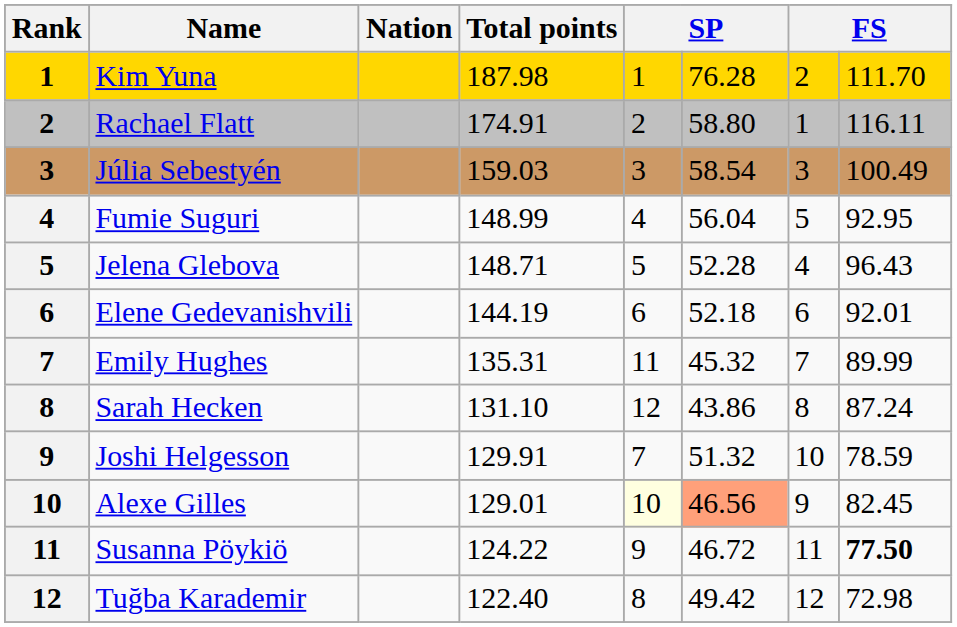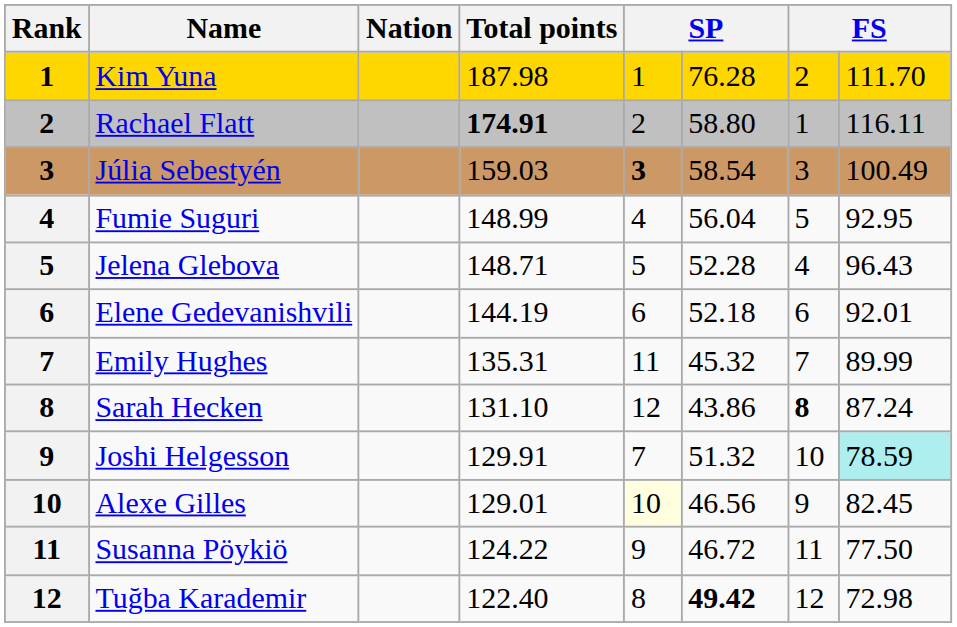(507, 123) normal -> (507, 123) bold
(639, 170) normal -> (639, 170) bold
(802, 407) normal -> (802, 407) bold
(879, 455) no background -> (879, 455) paleturquoise background
(722, 502) lightsalmon background -> (722, 502) no background
(879, 550) bold -> (879, 550) normal
(722, 597) normal -> (722, 597) bold
